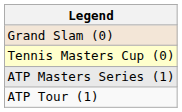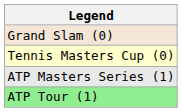(53, 97) no background -> (53, 97) lightgreen background
